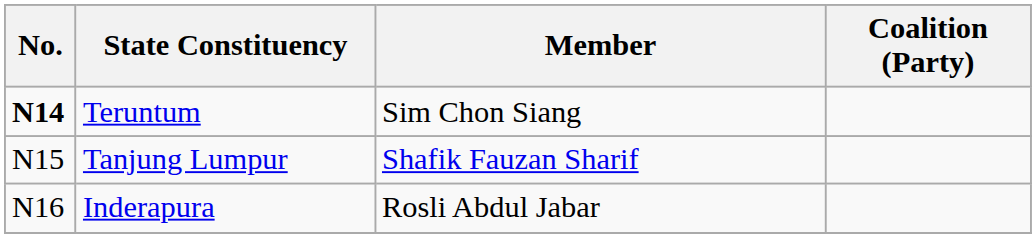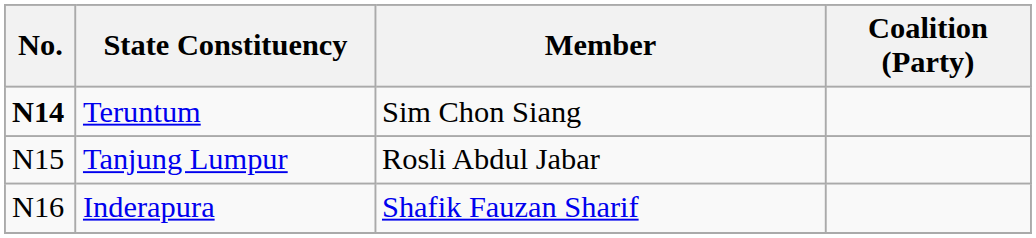(510, 159) Shafik Fauzan Sharif -> (491, 159) Rosli Abdul Jabar
(491, 207) Rosli Abdul Jabar -> (510, 207) Shafik Fauzan Sharif
